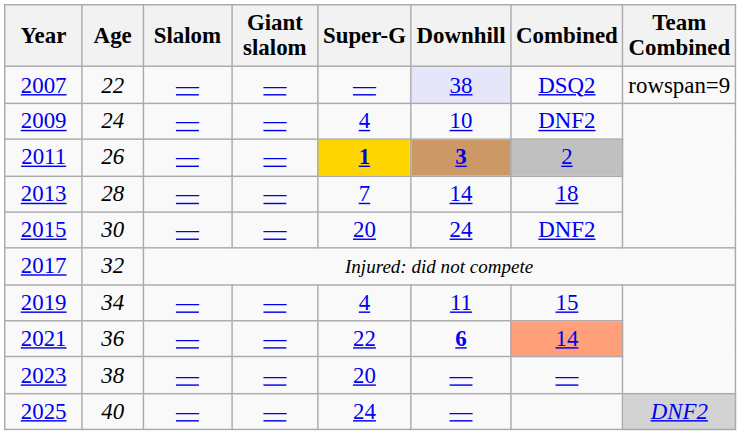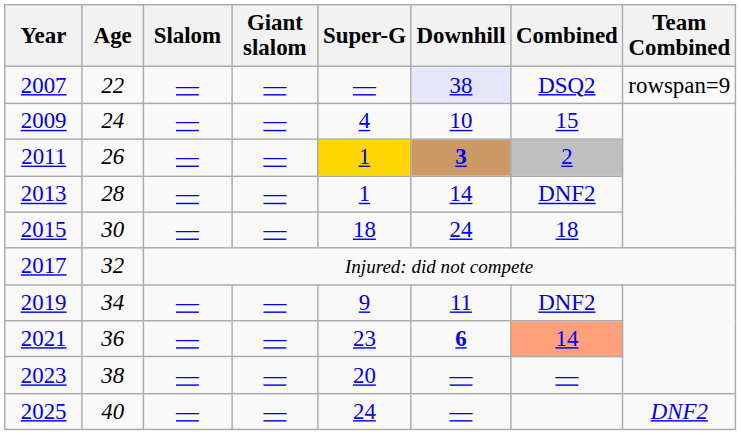(567, 120) DNF2 -> (567, 120) 15
(364, 157) bold -> (364, 157) normal
(364, 193) 7 -> (364, 193) 1
(567, 193) 18 -> (567, 193) DNF2
(364, 229) 20 -> (364, 229) 18
(567, 229) DNF2 -> (567, 229) 18
(364, 302) 4 -> (364, 302) 9
(567, 302) 15 -> (567, 302) DNF2
(364, 338) 22 -> (364, 338) 23
(679, 411) lightgrey background -> (679, 411) no background
